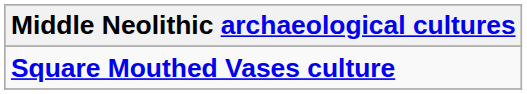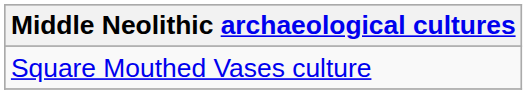(203, 67) bold -> (191, 67) normal
